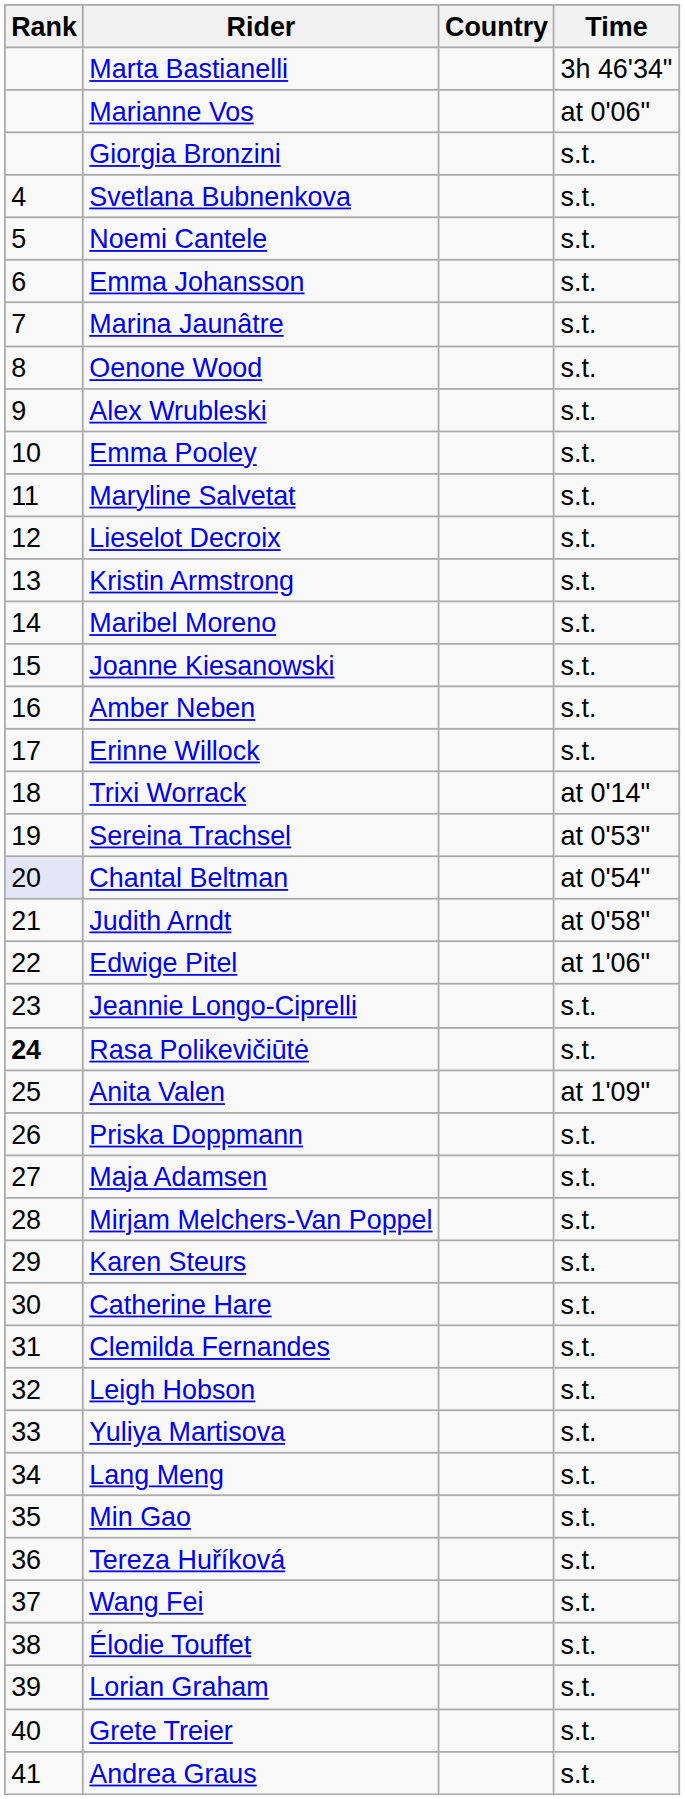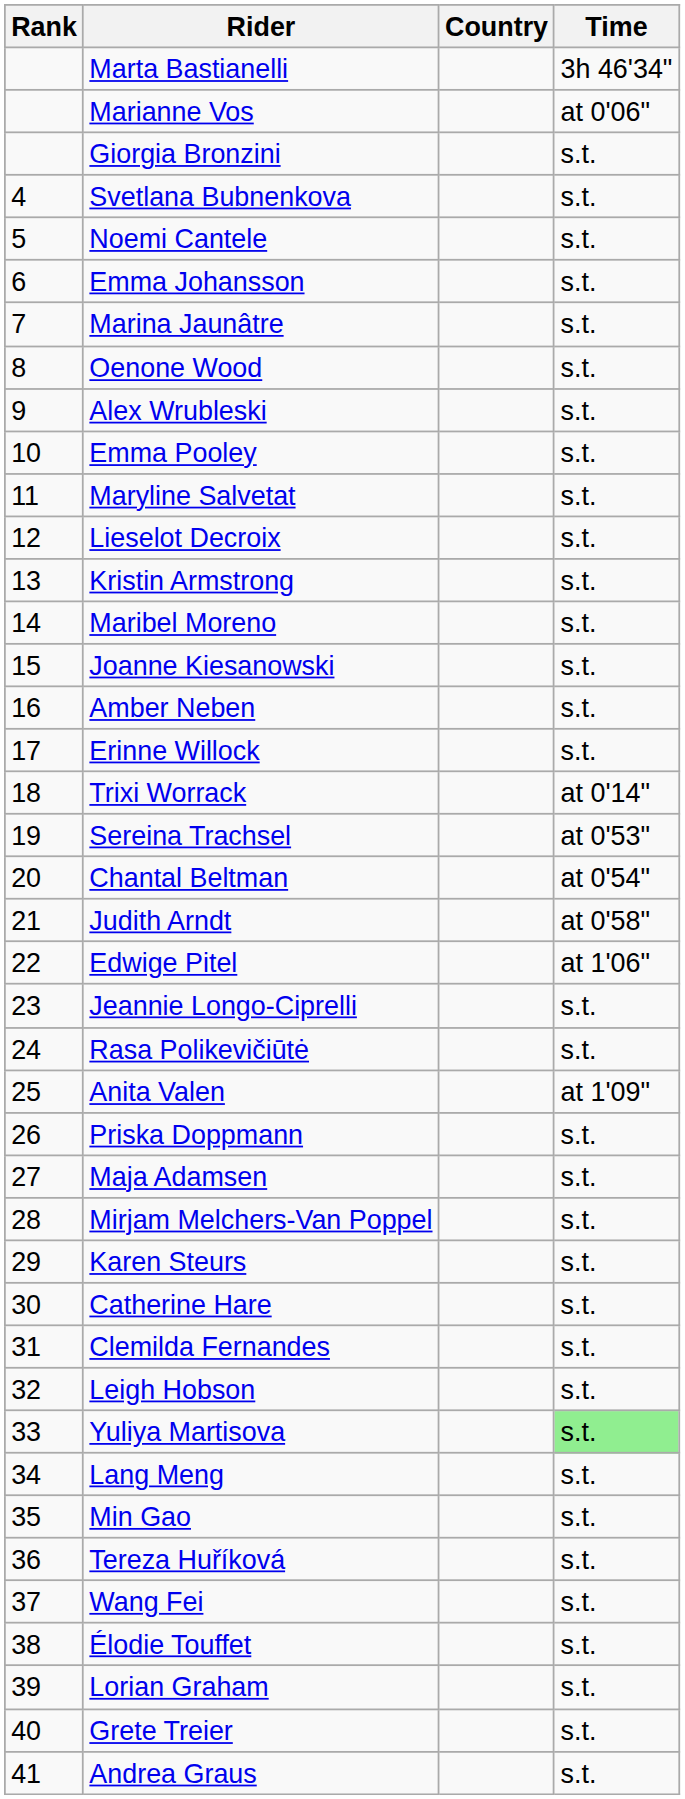(26, 878) lavender background -> (26, 878) no background
(26, 1049) bold -> (26, 1049) normal
(578, 1432) no background -> (578, 1432) lightgreen background
